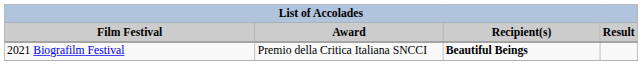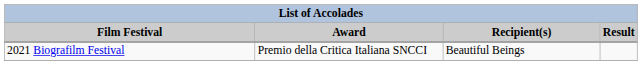(487, 51) bold -> (485, 51) normal
